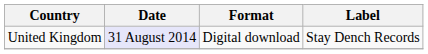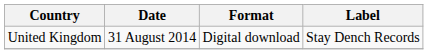(152, 37) lavender background -> (152, 37) no background
